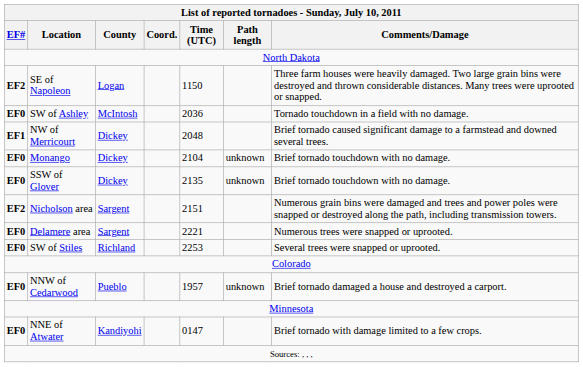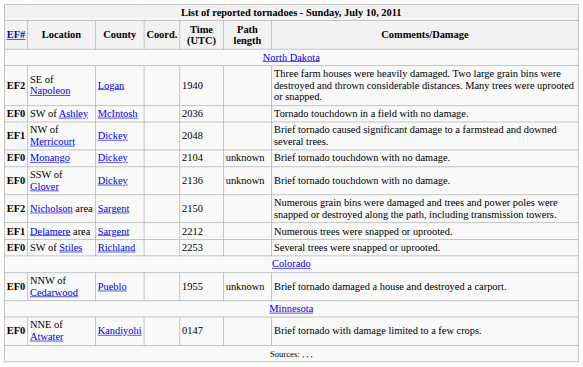(192, 85) 1150 -> (193, 85) 1940
(193, 180) 2135 -> (193, 180) 2136
(193, 209) 2151 -> (193, 209) 2150
(16, 231) EF0 -> (16, 231) EF1
(193, 231) 2221 -> (193, 231) 2212
(193, 286) 1957 -> (193, 286) 1955
